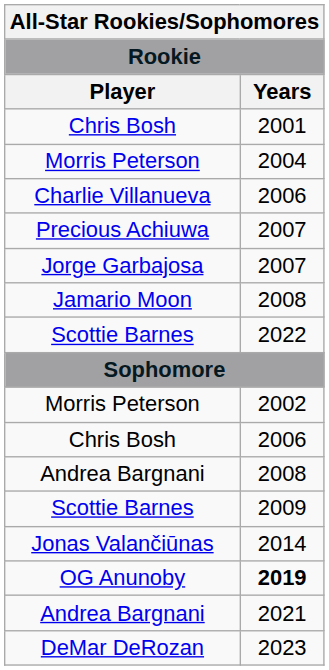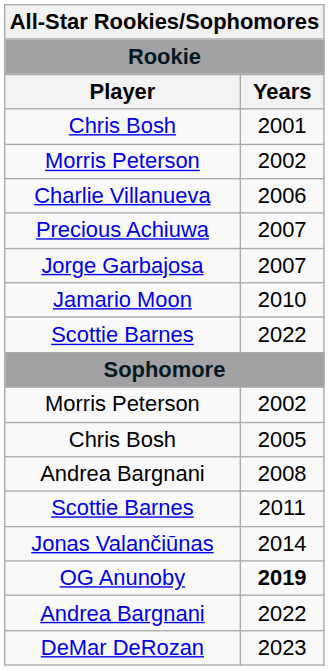(282, 160) 2004 -> (282, 160) 2002
(282, 299) 2008 -> (282, 299) 2010
(282, 439) 2006 -> (282, 439) 2005
(282, 508) 2009 -> (282, 508) 2011
(282, 612) 2021 -> (282, 612) 2022
